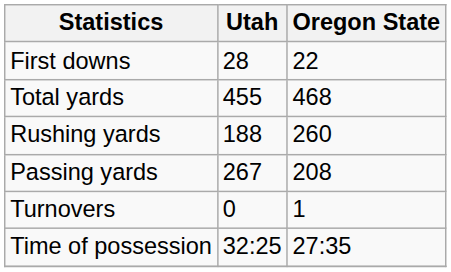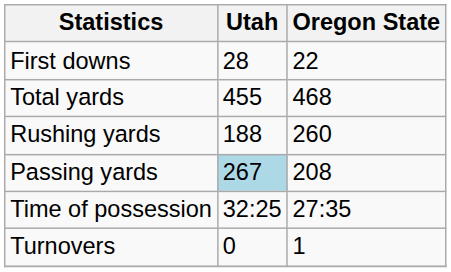(242, 172) no background -> (242, 172) lightblue background
rows swapped: (63, 209) <-> (111, 246)
